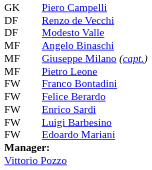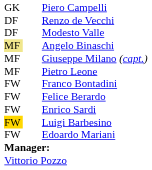(12, 45) no background -> (12, 45) khaki background
(12, 122) no background -> (12, 122) gold background
